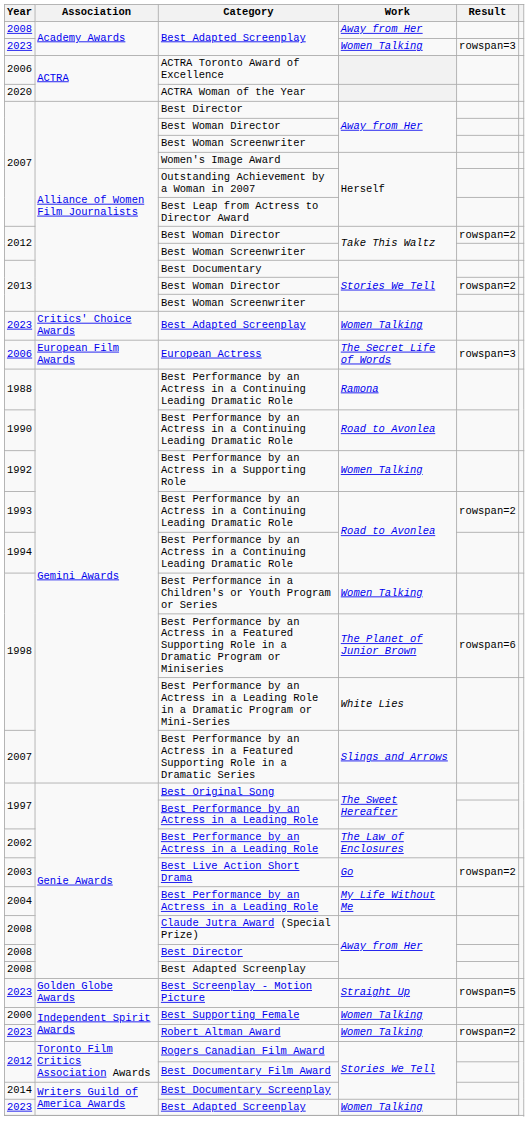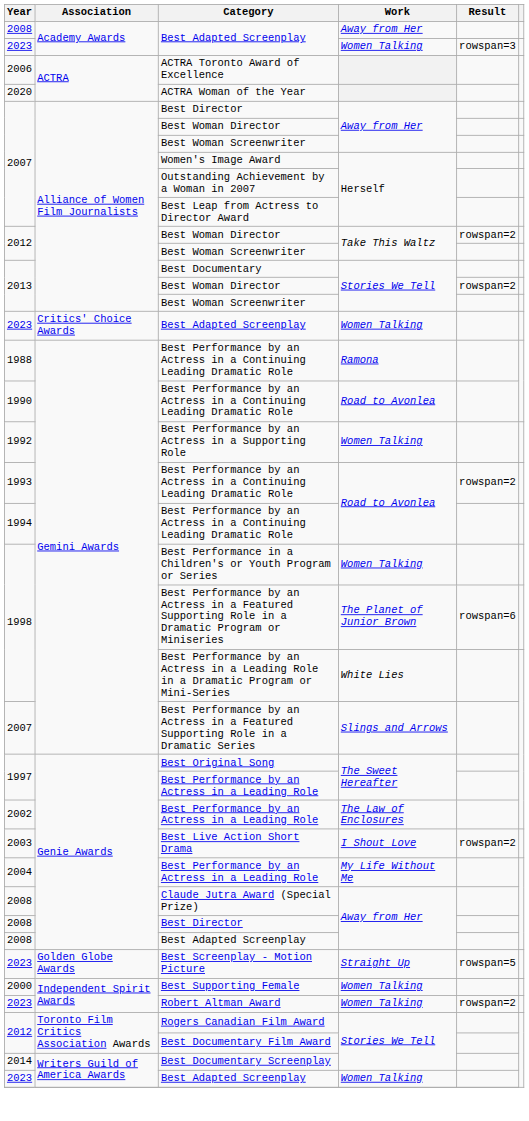- row: (20, 355)
(347, 873) Go -> (379, 844) I Shout Love
